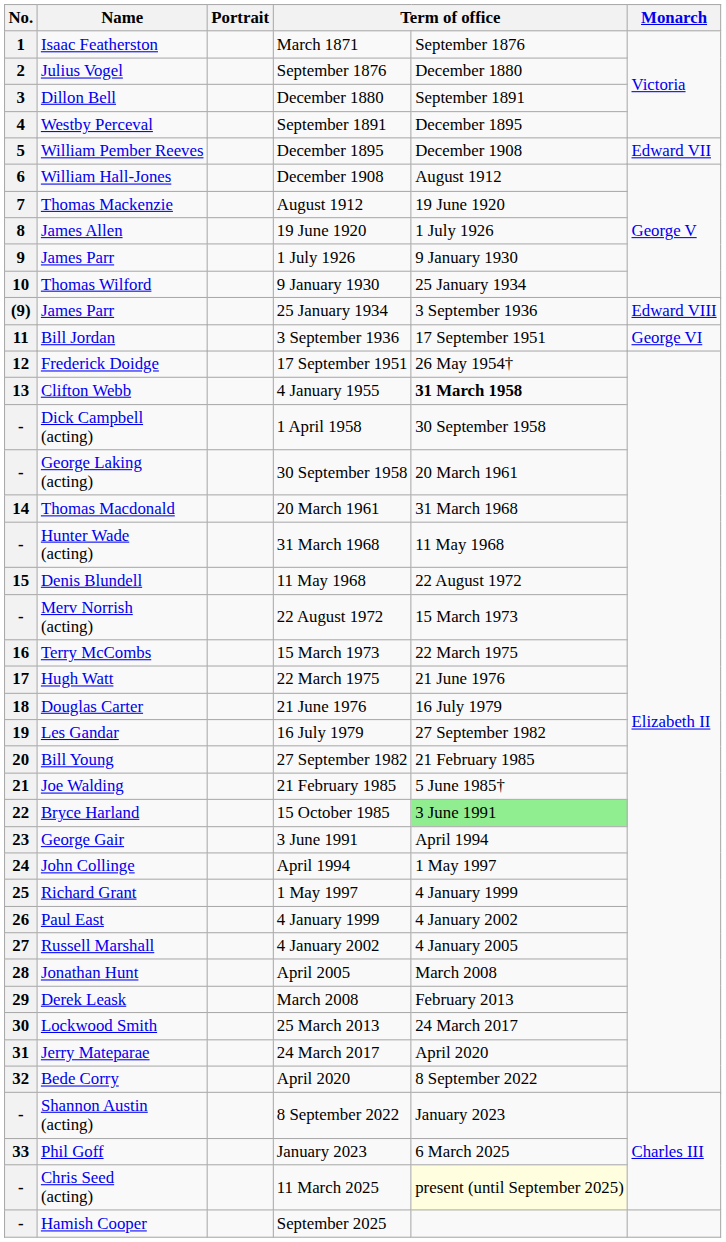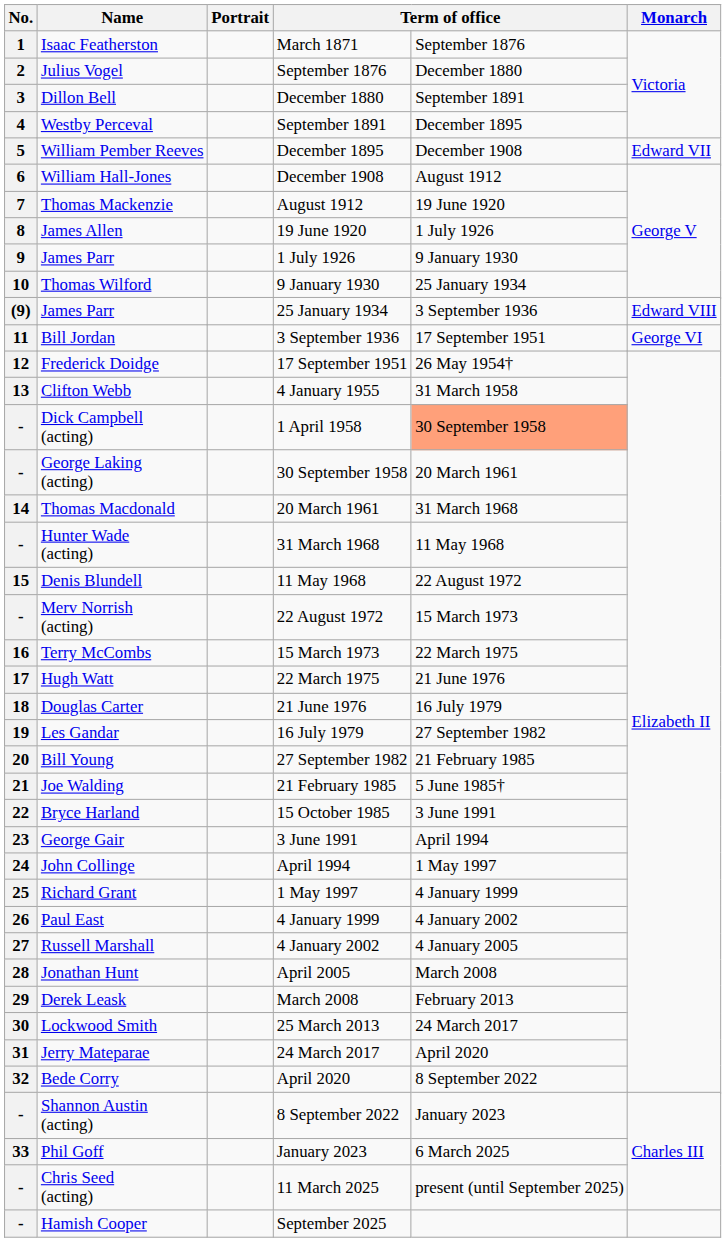(469, 390) bold -> (467, 390) normal
(481, 426) no background -> (481, 426) lightsalmon background
(456, 812) lightgreen background -> (456, 812) no background
(519, 1187) lightyellow background -> (519, 1187) no background
